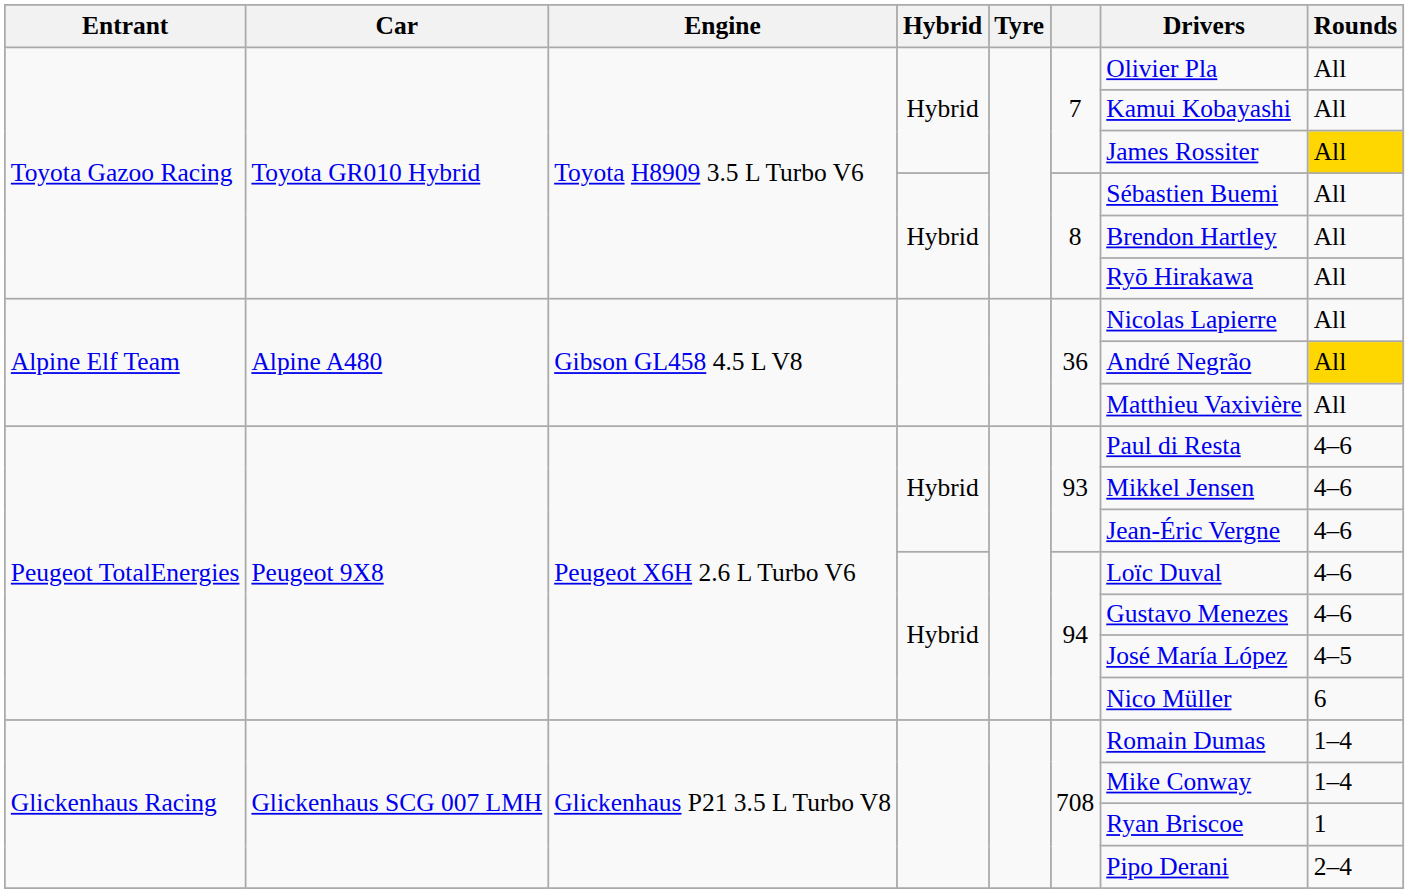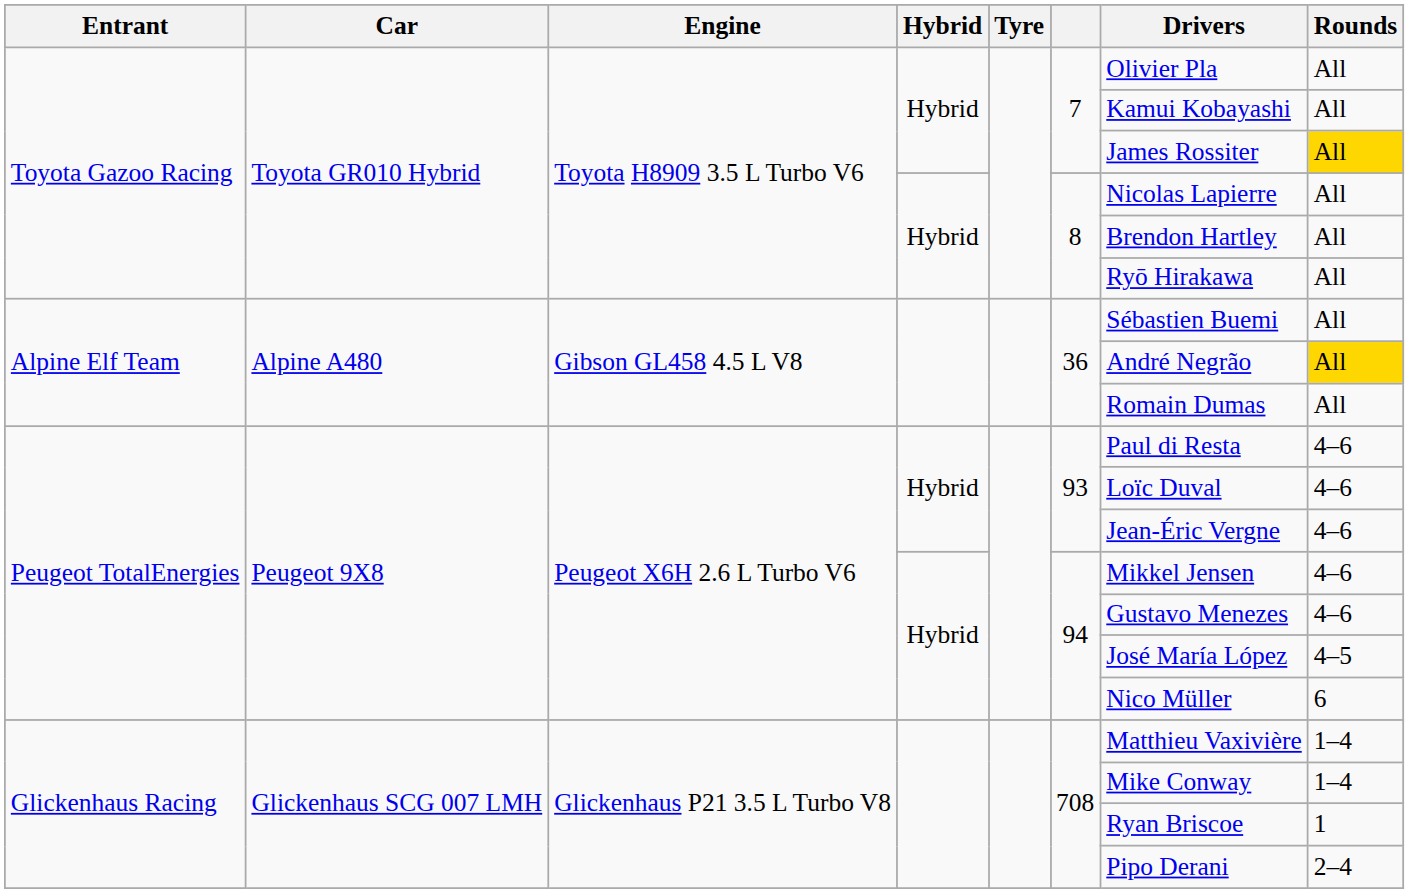(1192, 194) Sébastien Buemi -> (1191, 194) Nicolas Lapierre
(1191, 320) Nicolas Lapierre -> (1192, 320) Sébastien Buemi
(1204, 404) Matthieu Vaxivière -> (1186, 404) Romain Dumas
(1180, 488) Mikkel Jensen -> (1164, 488) Loïc Duval
(1164, 572) Loïc Duval -> (1180, 572) Mikkel Jensen
(1186, 740) Romain Dumas -> (1204, 740) Matthieu Vaxivière
